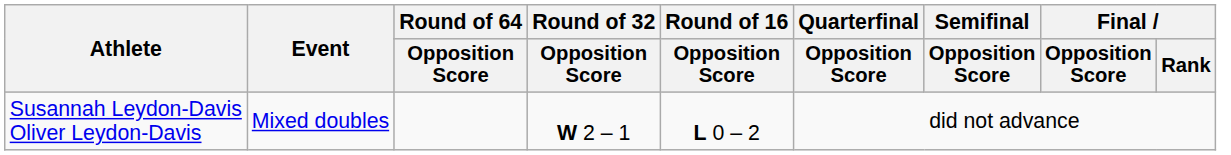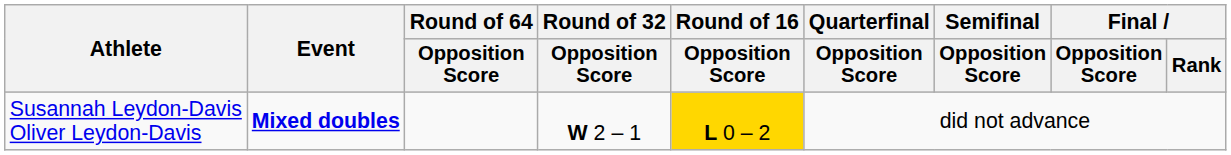(320, 121) normal -> (326, 121) bold
(727, 133) no background -> (737, 133) gold background
